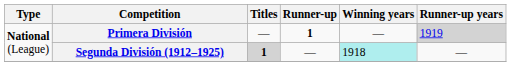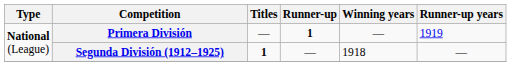(431, 33) lightgrey background -> (431, 33) no background
(264, 52) lightgrey background -> (264, 52) no background
(354, 52) paleturquoise background -> (354, 52) no background
